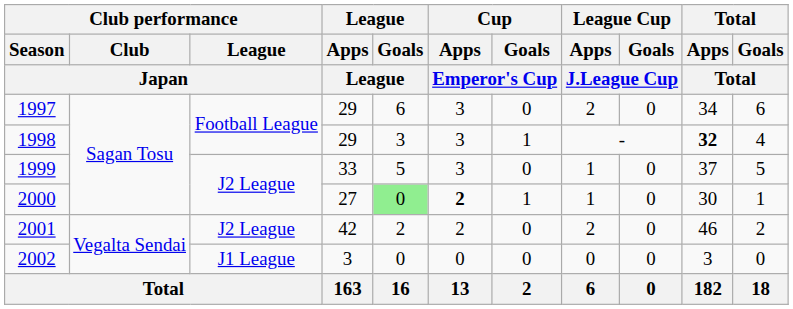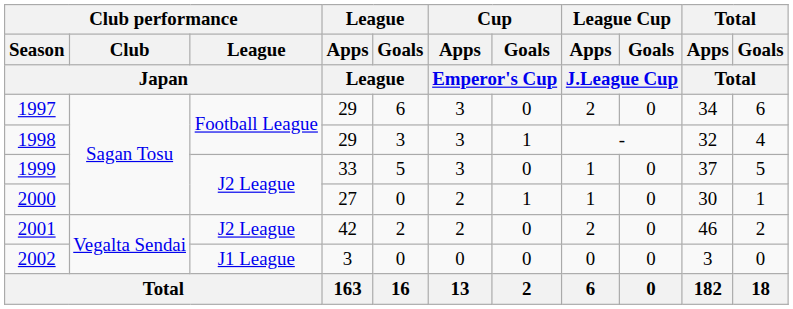(708, 139) bold -> (708, 139) normal
(400, 199) lightgreen background -> (400, 199) no background
(460, 199) bold -> (460, 199) normal
